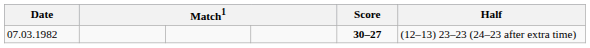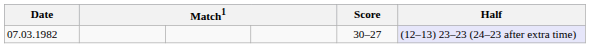(367, 34) bold -> (367, 34) normal
(488, 34) no background -> (488, 34) lavender background
